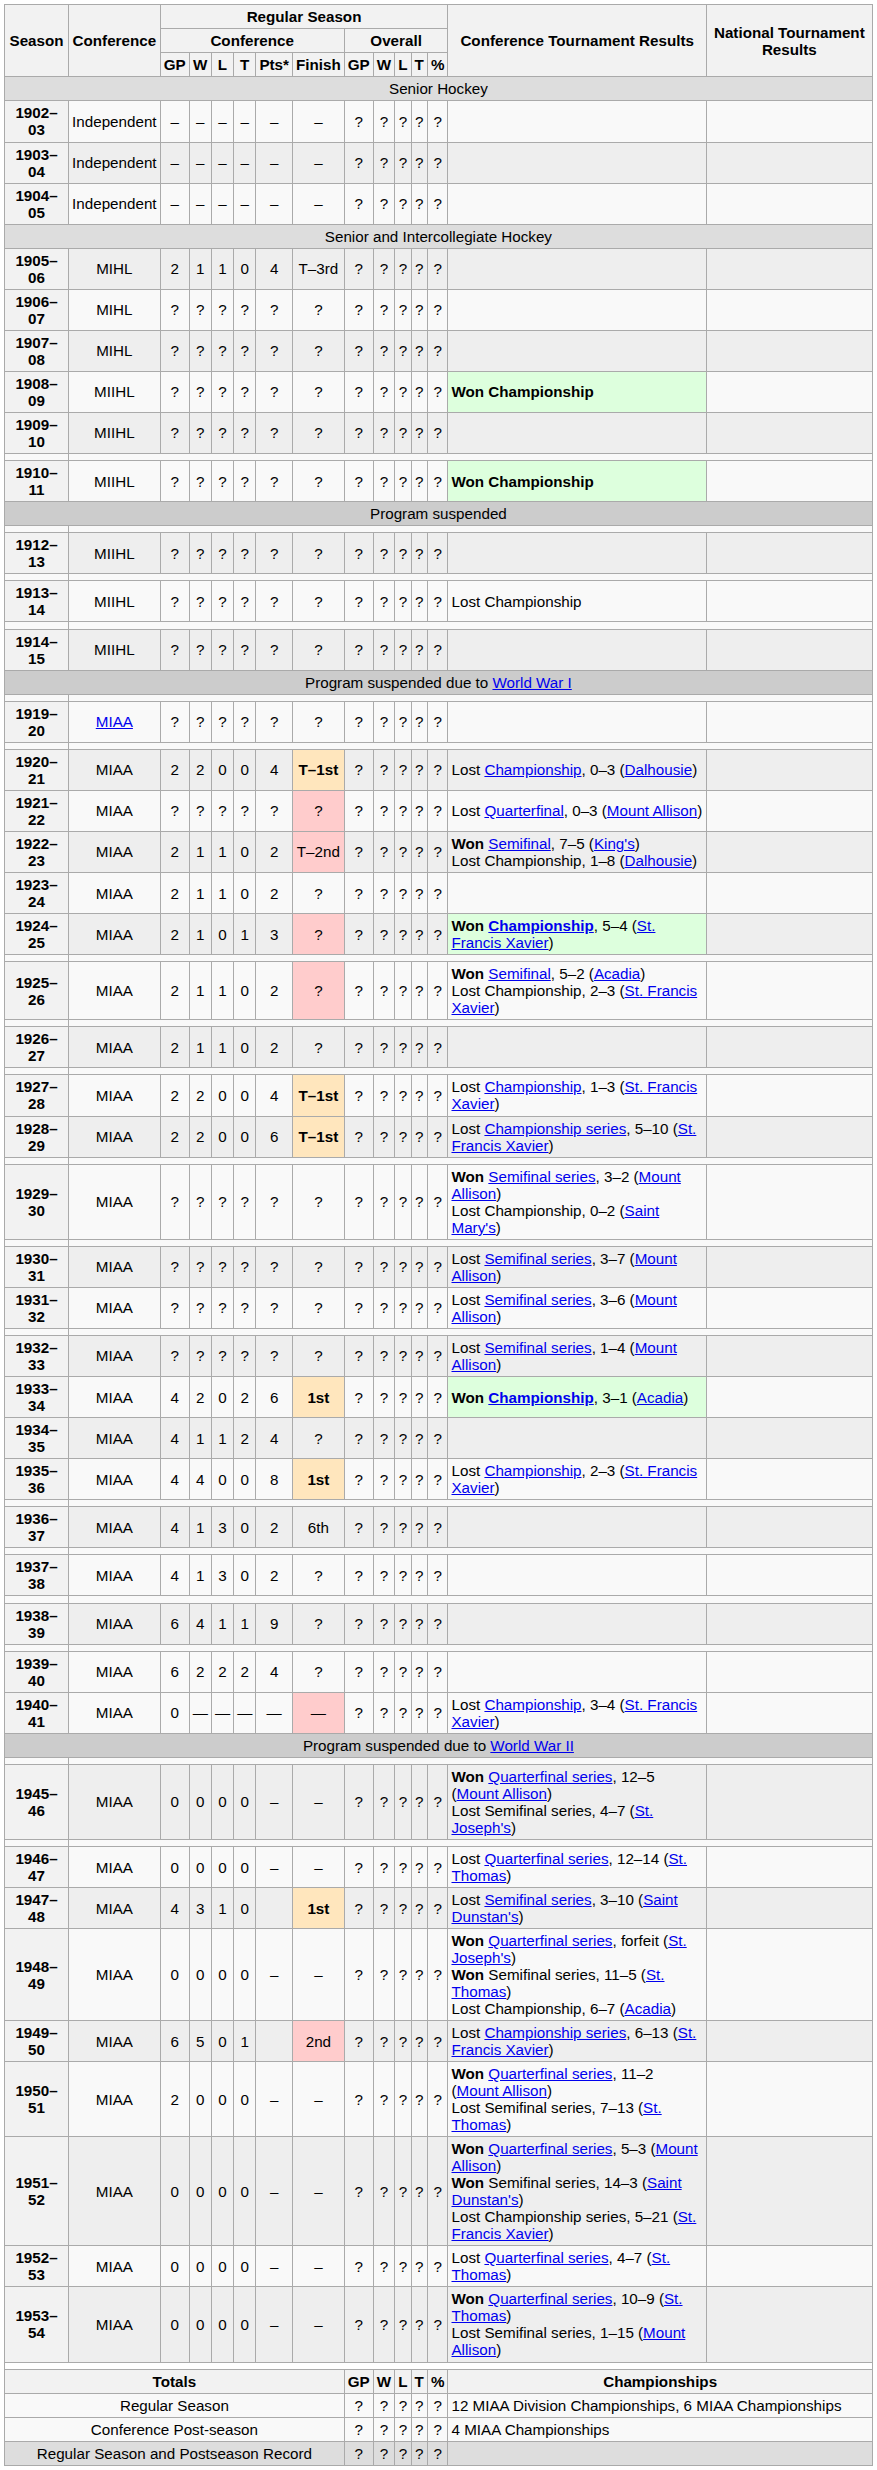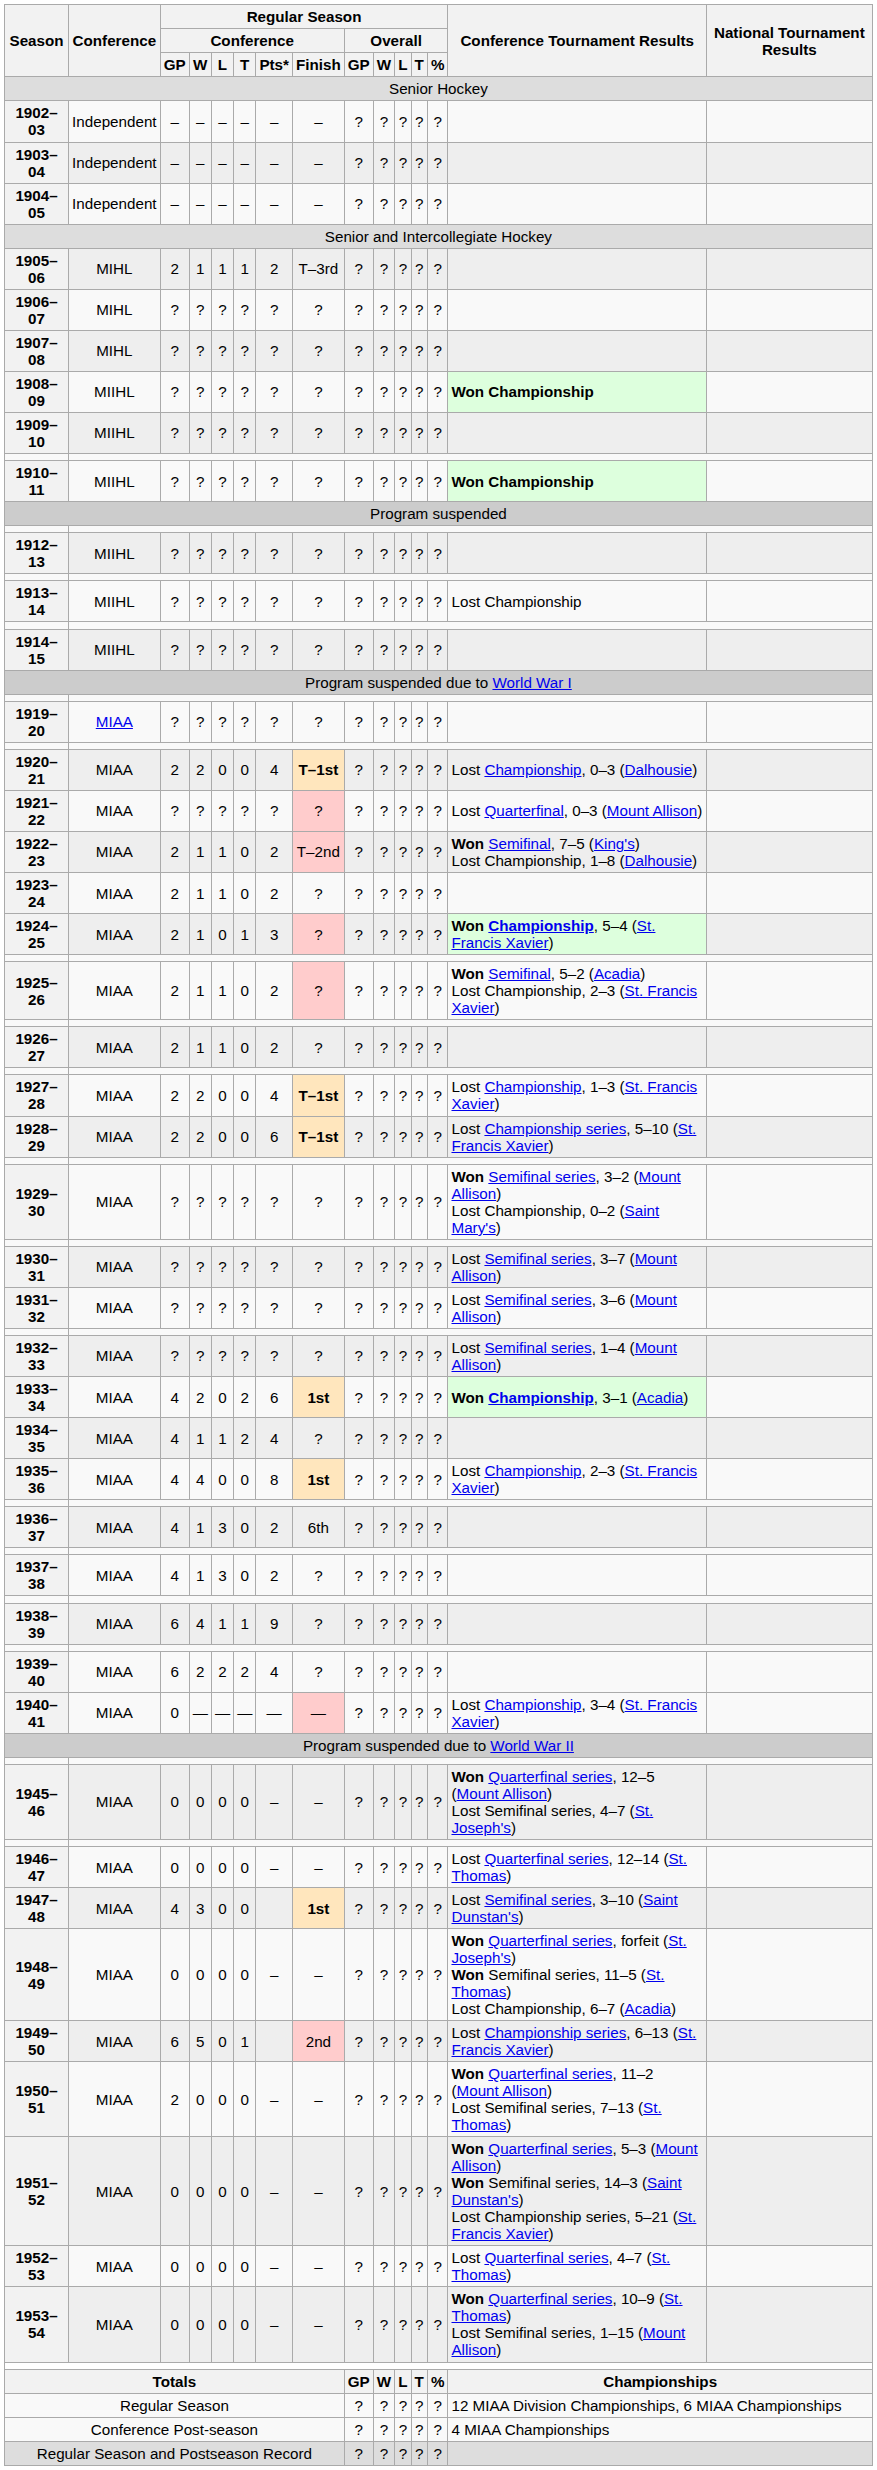(245, 269) 0 -> (245, 269) 1
(274, 269) 4 -> (274, 269) 2
(222, 1908) 1 -> (222, 1908) 0
